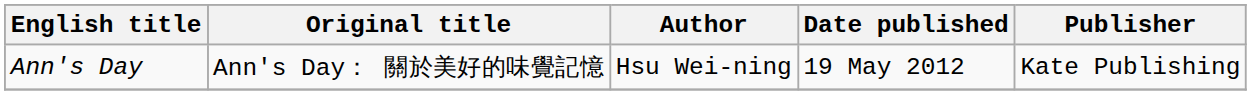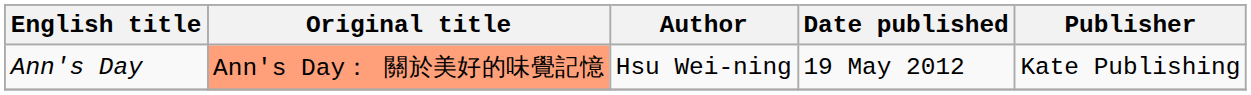(409, 68) no background -> (409, 68) lightsalmon background
